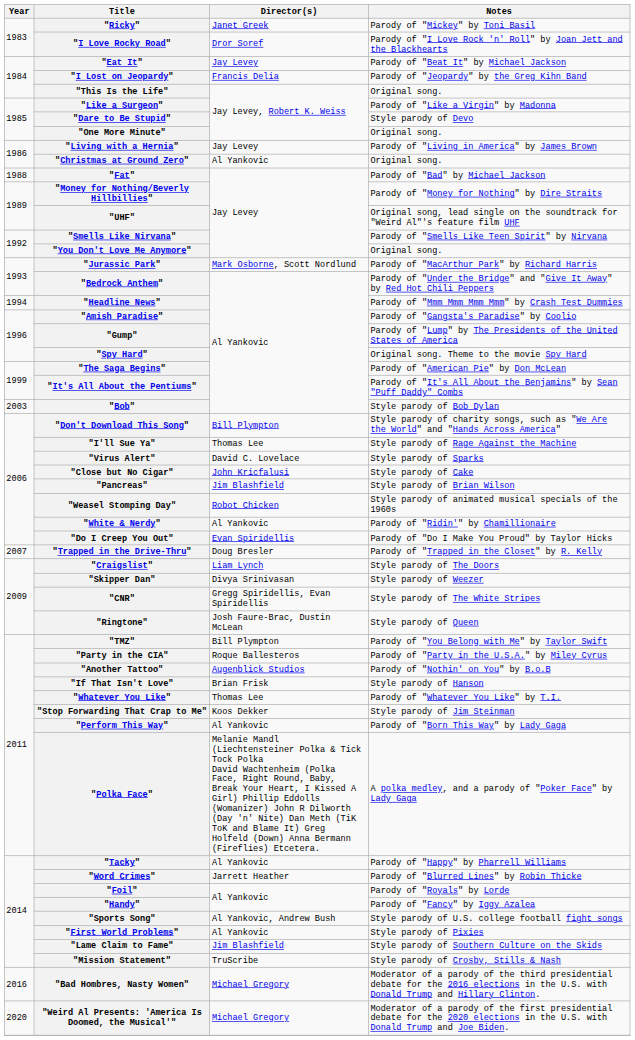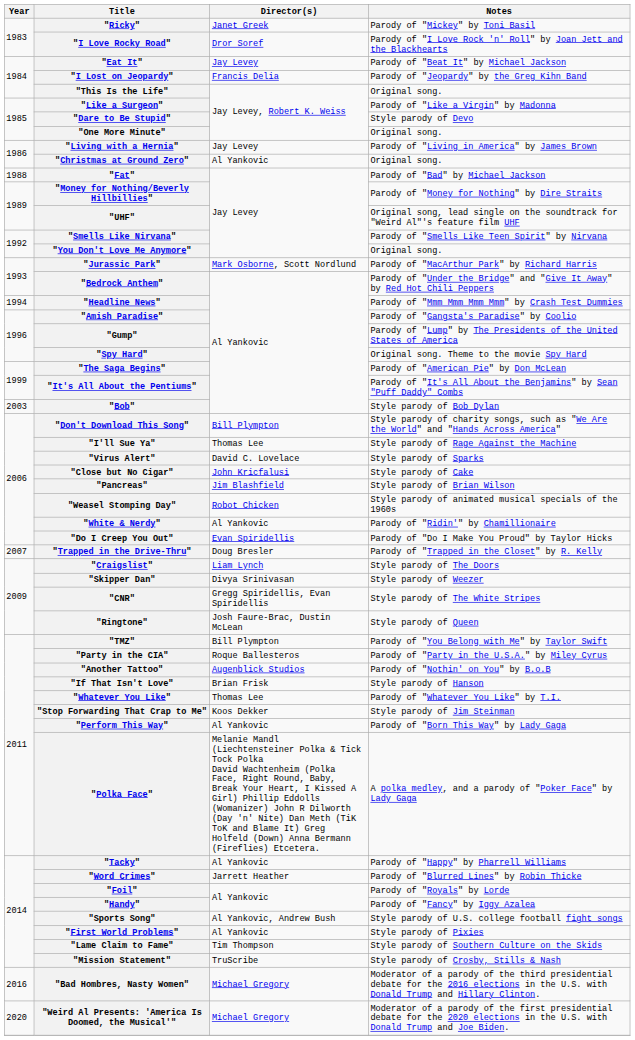(248, 946) Jim Blashfield -> (243, 946) Tim Thompson
